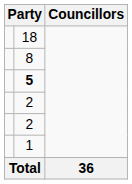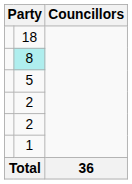(29, 59) no background -> (29, 59) paleturquoise background
(29, 80) bold -> (29, 80) normal
